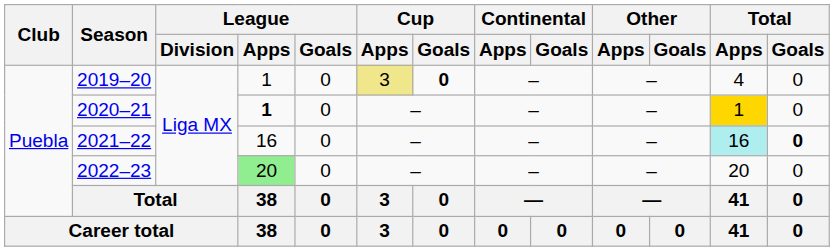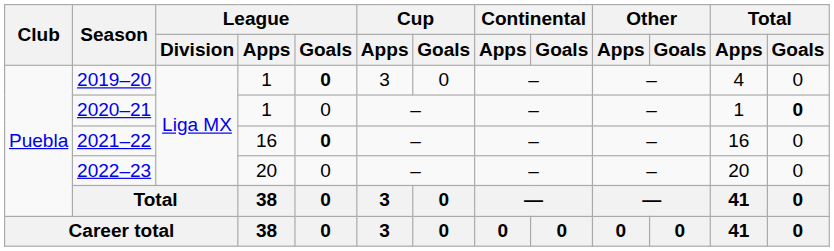(326, 79) normal -> (326, 79) bold
(385, 79) khaki background -> (385, 79) no background
(444, 79) bold -> (444, 79) normal
(267, 110) bold -> (267, 110) normal
(739, 110) gold background -> (739, 110) no background
(798, 110) normal -> (798, 110) bold
(326, 140) normal -> (326, 140) bold
(739, 140) paleturquoise background -> (739, 140) no background
(798, 140) bold -> (798, 140) normal
(267, 170) lightgreen background -> (267, 170) no background
